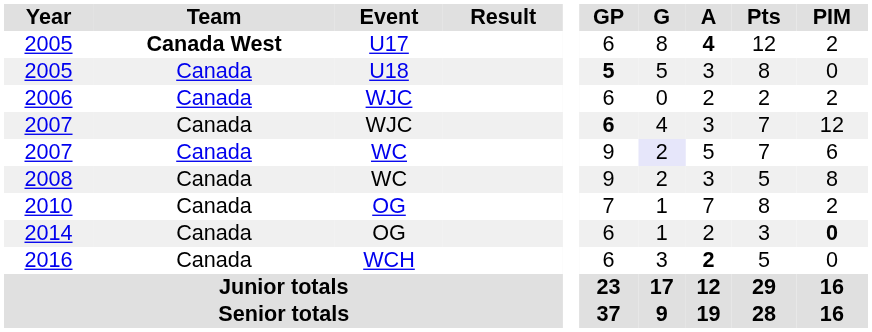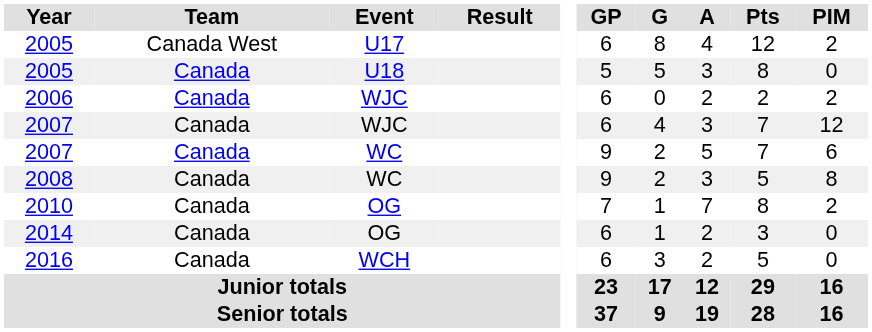(214, 44) bold -> (212, 44) normal
(709, 44) bold -> (707, 44) normal
(609, 71) bold -> (606, 71) normal
(609, 125) bold -> (606, 125) normal
(662, 152) lavender background -> (660, 152) no background
(832, 233) bold -> (832, 233) normal
(709, 260) bold -> (707, 260) normal
